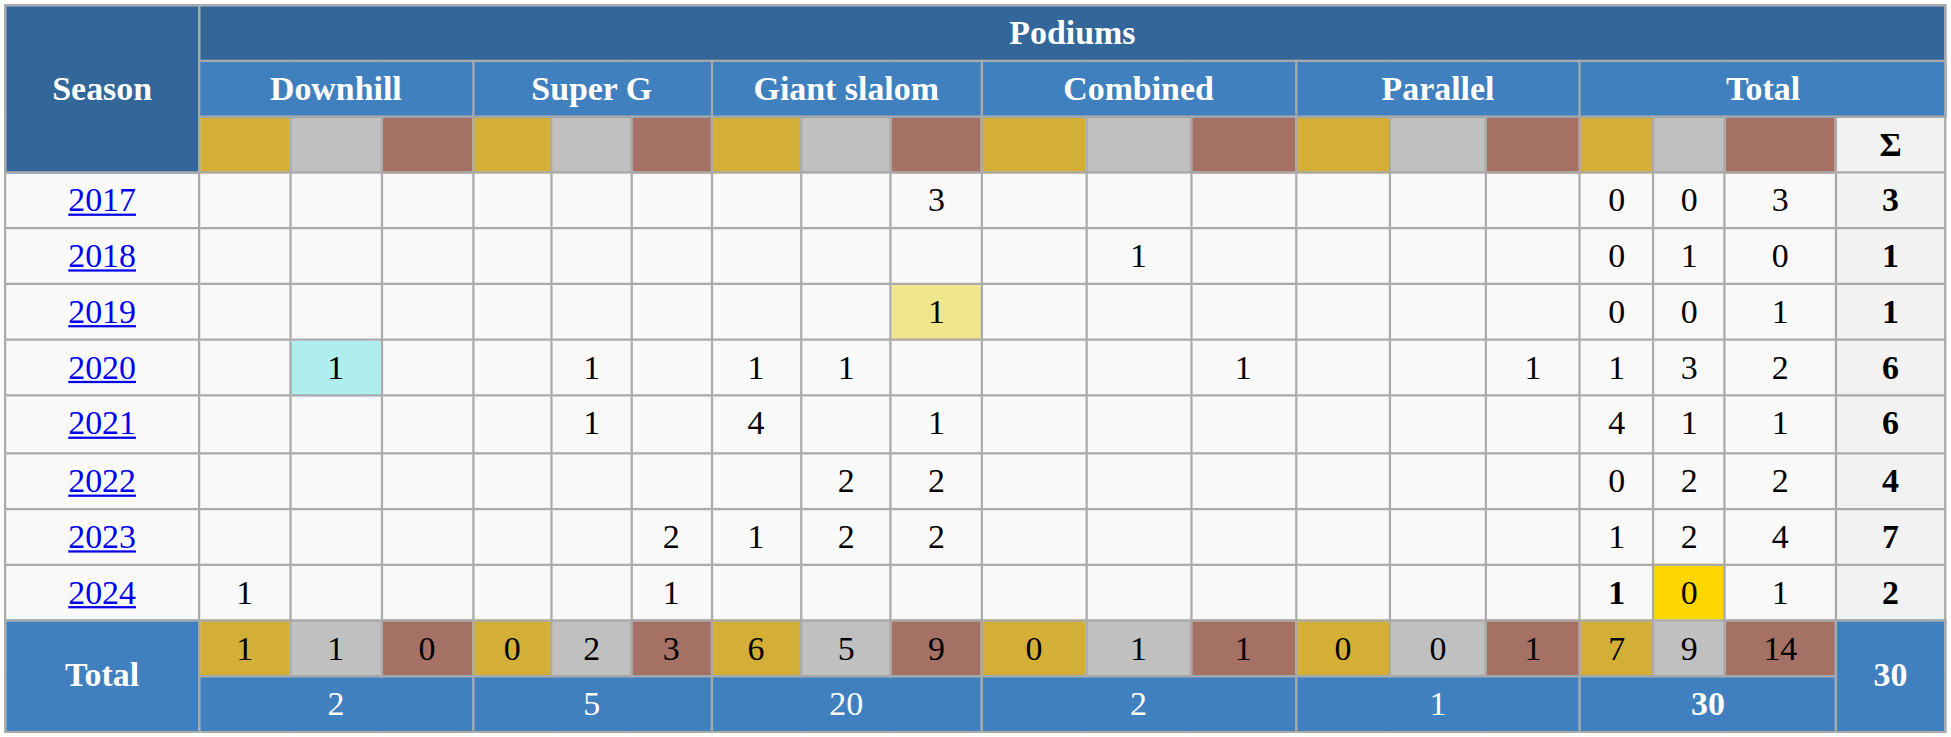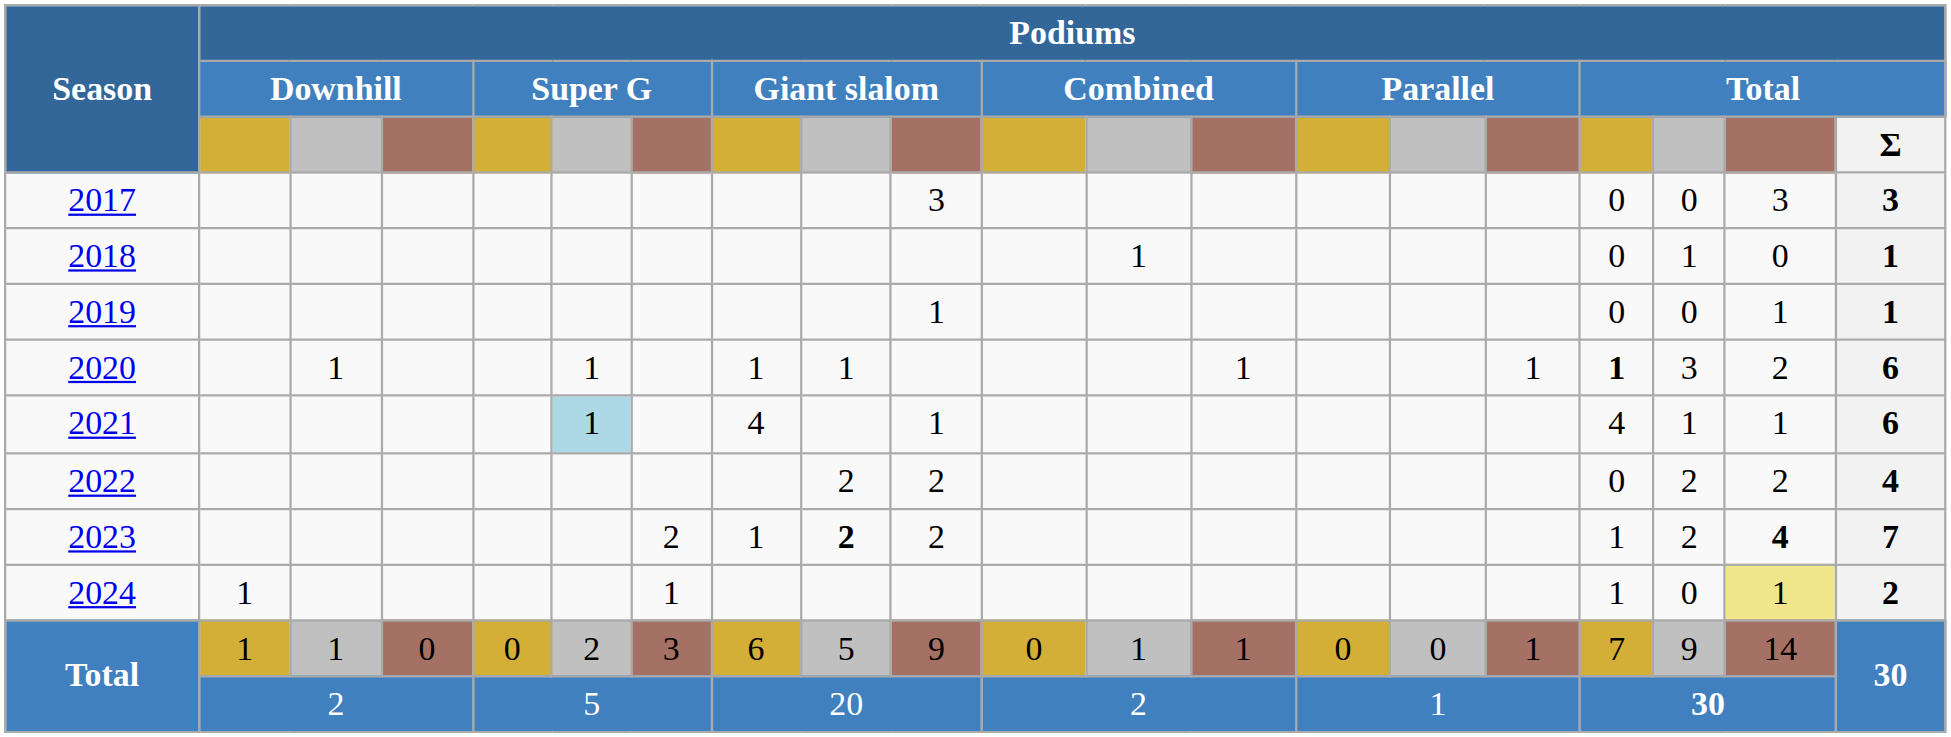(936, 312) khaki background -> (936, 312) no background
(336, 367) paleturquoise background -> (336, 367) no background
(1617, 367) normal -> (1617, 367) bold
(592, 423) no background -> (592, 423) lightblue background
(846, 535) normal -> (846, 535) bold
(1780, 535) normal -> (1780, 535) bold
(1617, 591) bold -> (1617, 591) normal
(1689, 591) gold background -> (1689, 591) no background
(1780, 591) no background -> (1780, 591) khaki background
